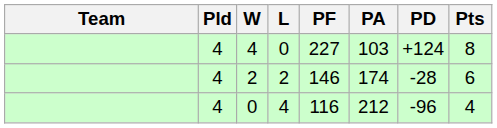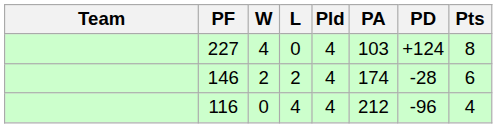columns swapped: (217, 19) <-> (324, 19)
